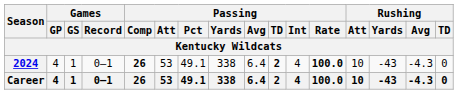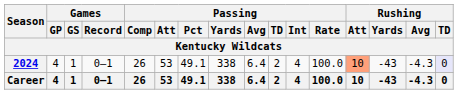(139, 64) bold -> (139, 64) normal
(277, 64) bold -> (277, 64) normal
(327, 64) bold -> (327, 64) normal
(357, 64) no background -> (357, 64) lightsalmon background
(444, 64) no background -> (444, 64) lavender background
